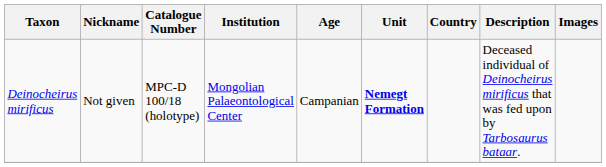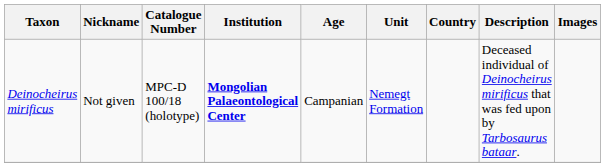(251, 100) normal -> (253, 100) bold
(394, 100) bold -> (396, 100) normal
